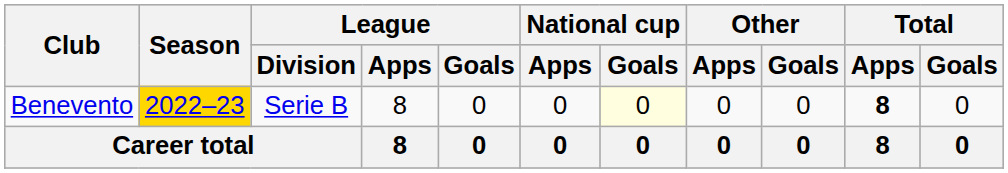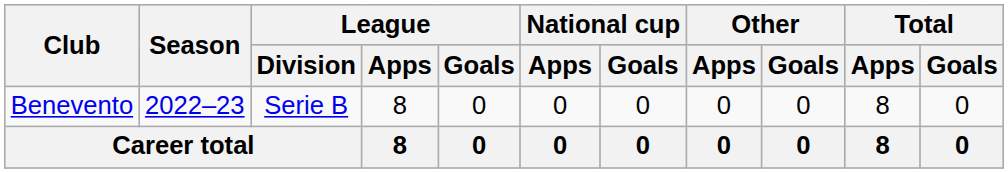(195, 106) gold background -> (195, 106) no background
(643, 106) lightyellow background -> (643, 106) no background
(883, 106) bold -> (883, 106) normal
